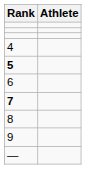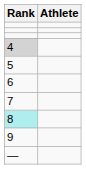(10, 47) no background -> (10, 47) lightgrey background
(10, 65) bold -> (10, 65) normal
(10, 101) bold -> (10, 101) normal
(10, 119) no background -> (10, 119) paleturquoise background
